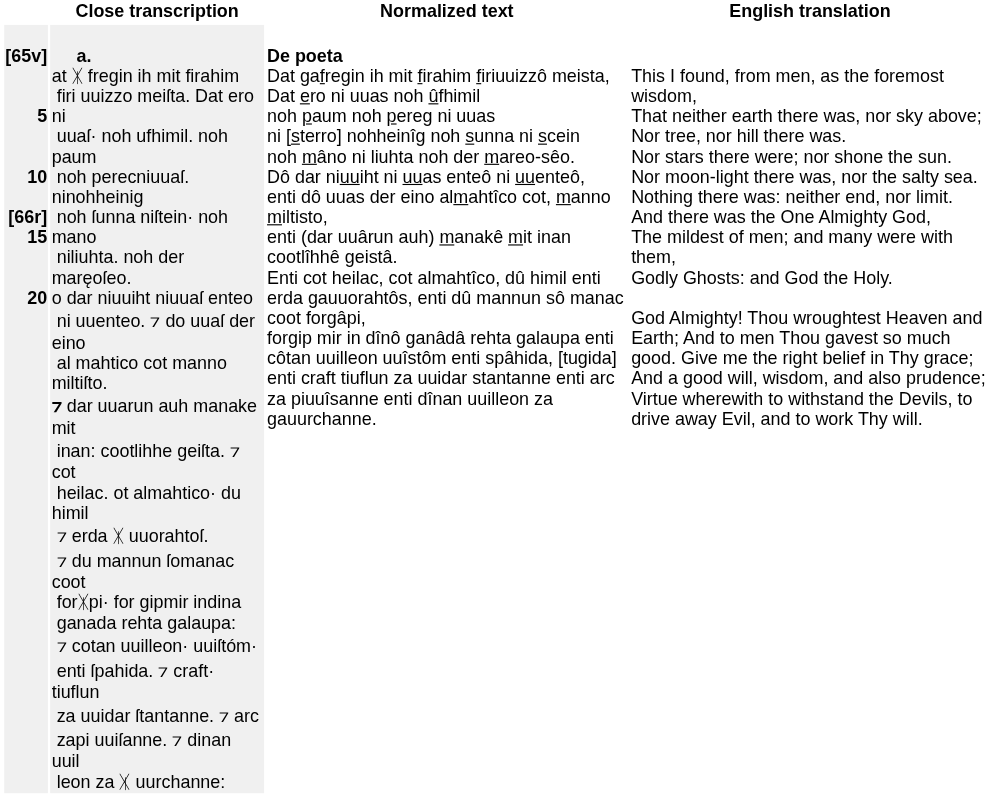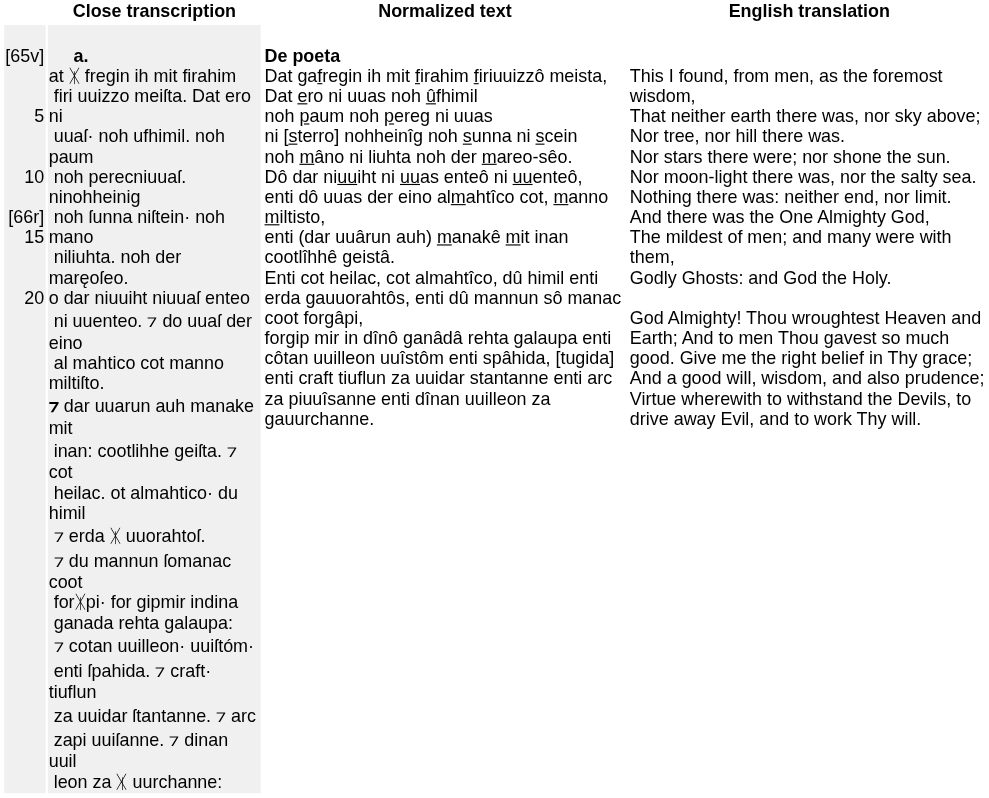(26, 177) bold -> (25, 177) normal
